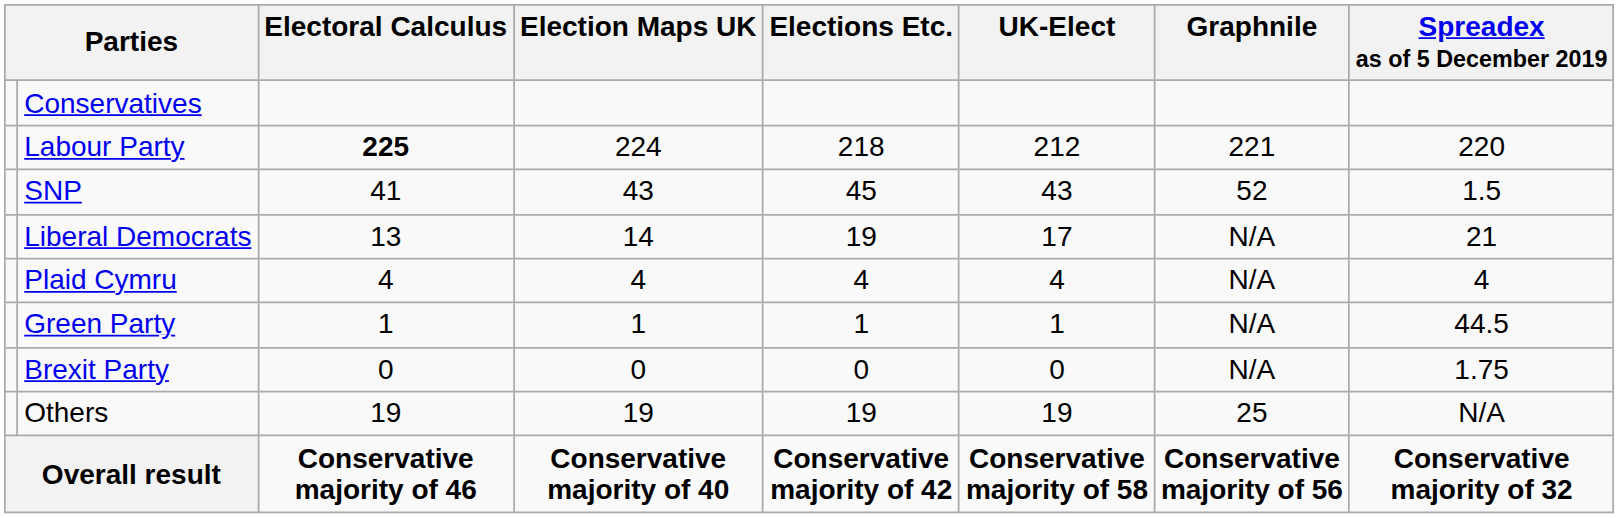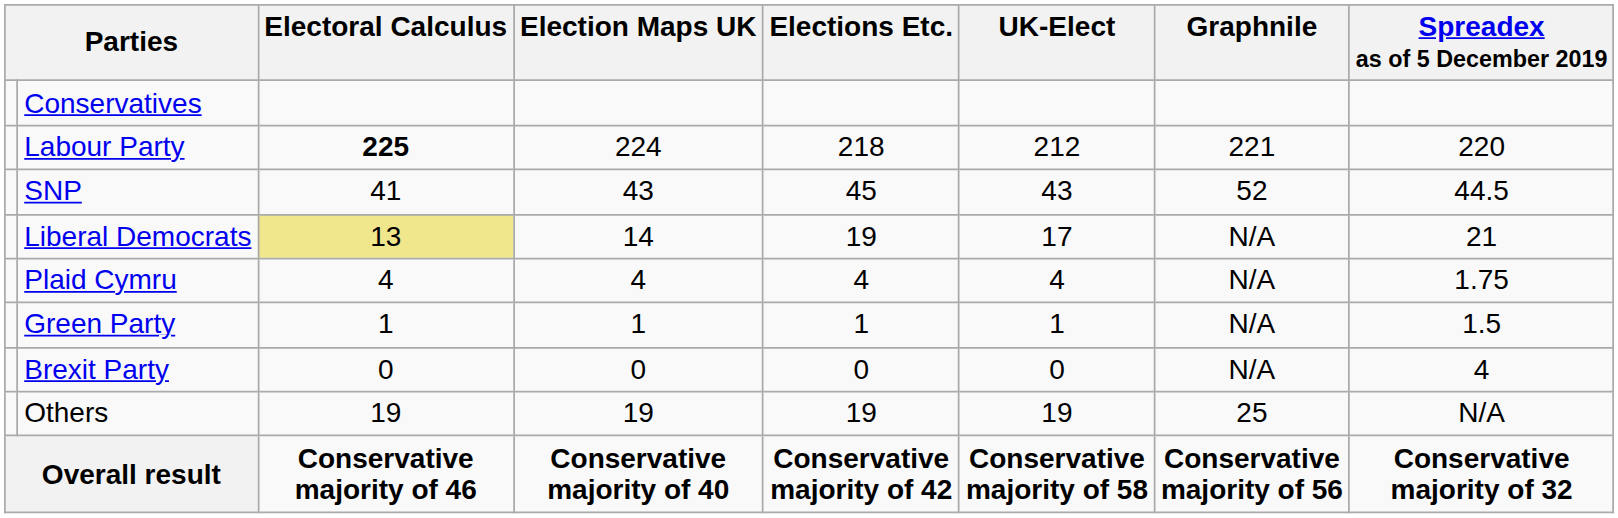(1482, 191) 1.5 -> (1482, 191) 44.5
(386, 235) no background -> (386, 235) khaki background
(1482, 280) 4 -> (1482, 280) 1.75
(1482, 324) 44.5 -> (1482, 324) 1.5
(1482, 369) 1.75 -> (1482, 369) 4
